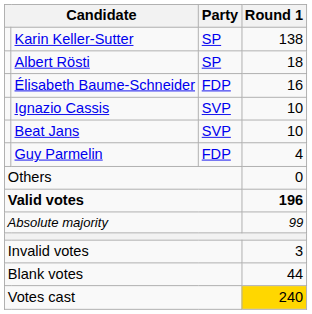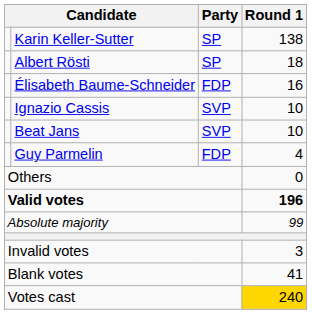(295, 274) 44 -> (295, 274) 41
